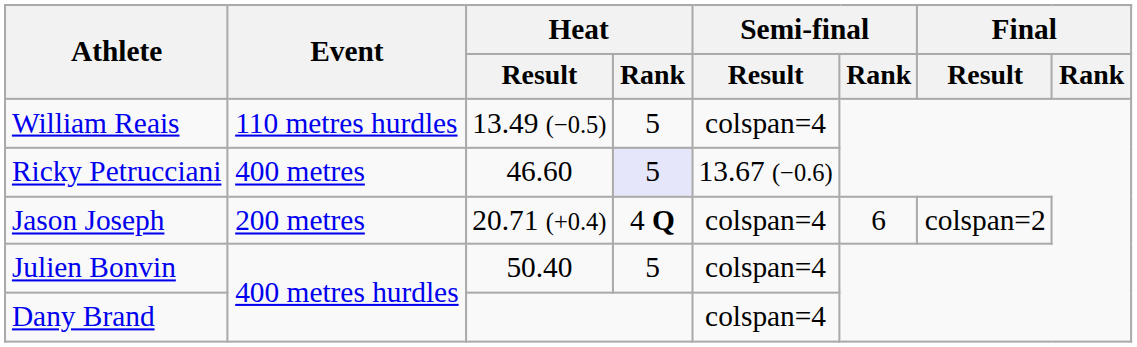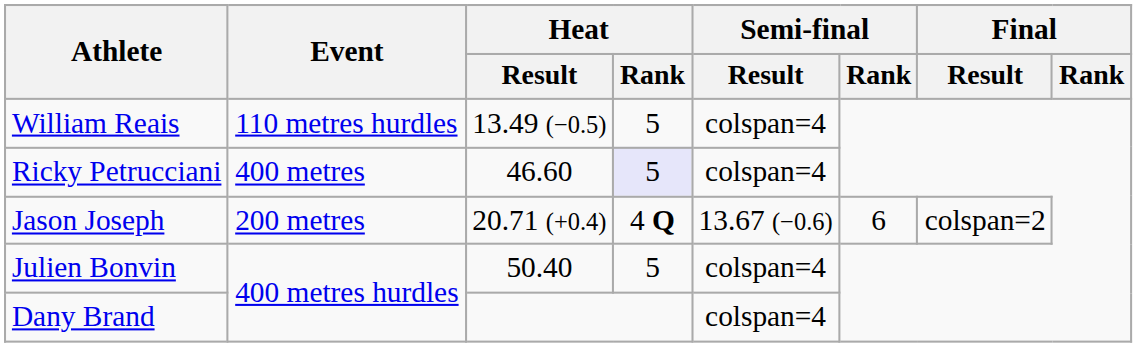(766, 171) 13.67 (−0.6) -> (766, 171) colspan=4
(766, 220) colspan=4 -> (766, 220) 13.67 (−0.6)
